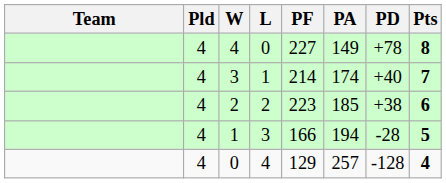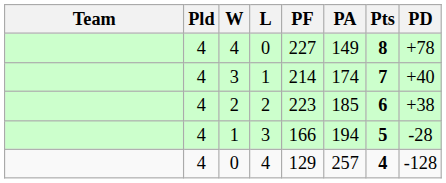columns swapped: (388, 18) <-> (425, 18)
